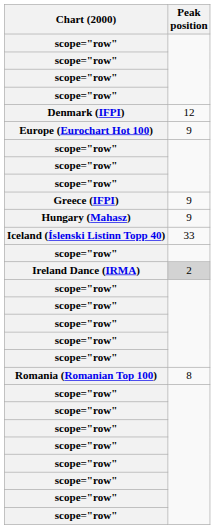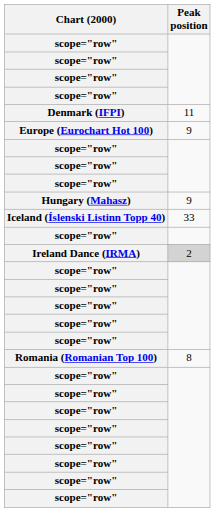(189, 113) 12 -> (189, 113) 11
- row: (86, 200)
